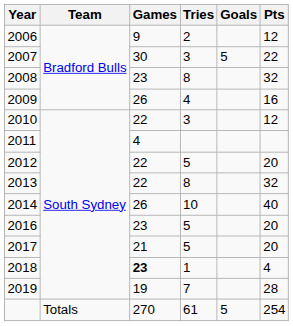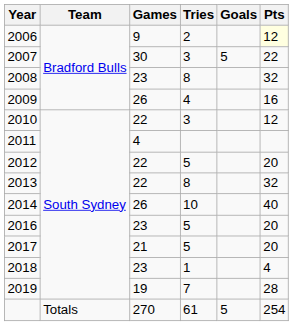(271, 36) no background -> (271, 36) lightyellow background
(140, 267) bold -> (140, 267) normal
